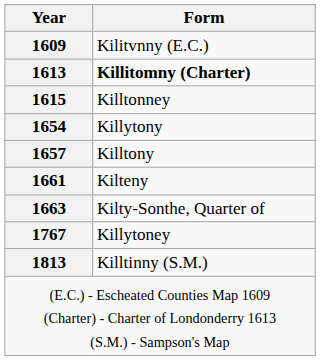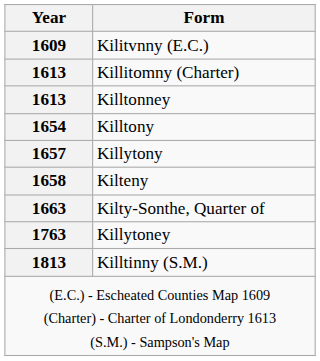(174, 72) bold -> (168, 72) normal
(49, 99) 1615 -> (49, 99) 1613
(130, 126) Killytony -> (126, 126) Killtony
(126, 153) Killtony -> (130, 153) Killytony
(49, 180) 1661 -> (49, 180) 1658
(49, 235) 1767 -> (49, 235) 1763
